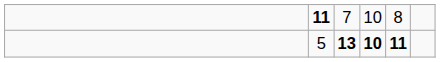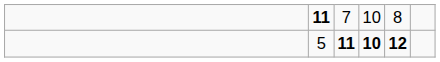(347, 43) 13 -> (346, 43) 11
(398, 43) 11 -> (398, 43) 12
